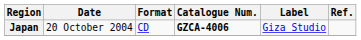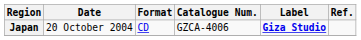(203, 28) bold -> (203, 28) normal
(294, 28) normal -> (294, 28) bold
